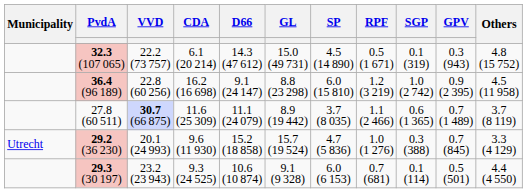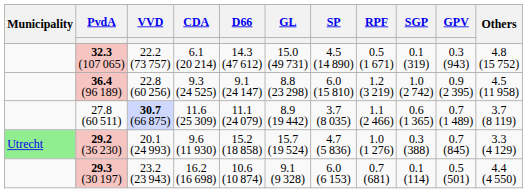(196, 87) 16.2 (16 698) -> (196, 87) 9.3 (24 525)
(25, 145) no background -> (25, 145) lightgreen background
(196, 173) 9.3 (24 525) -> (196, 173) 16.2 (16 698)
